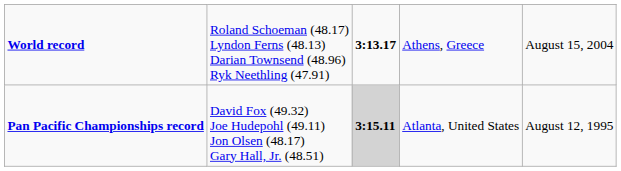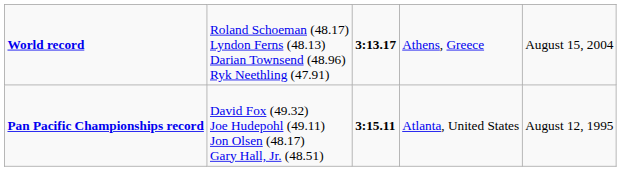(375, 125) lightgrey background -> (375, 125) no background
